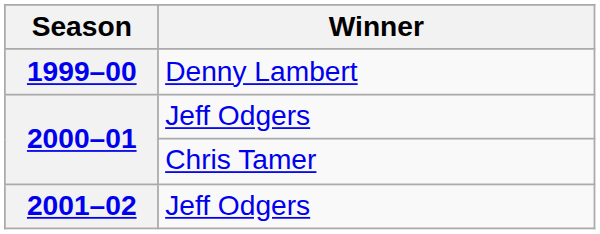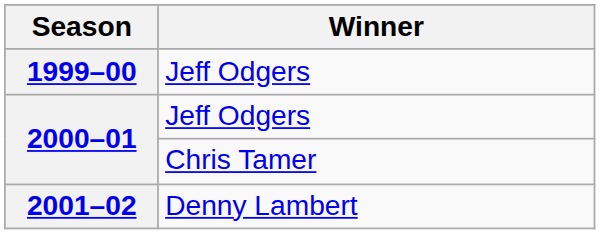(261, 71) Denny Lambert -> (238, 71) Jeff Odgers
(238, 205) Jeff Odgers -> (261, 205) Denny Lambert
